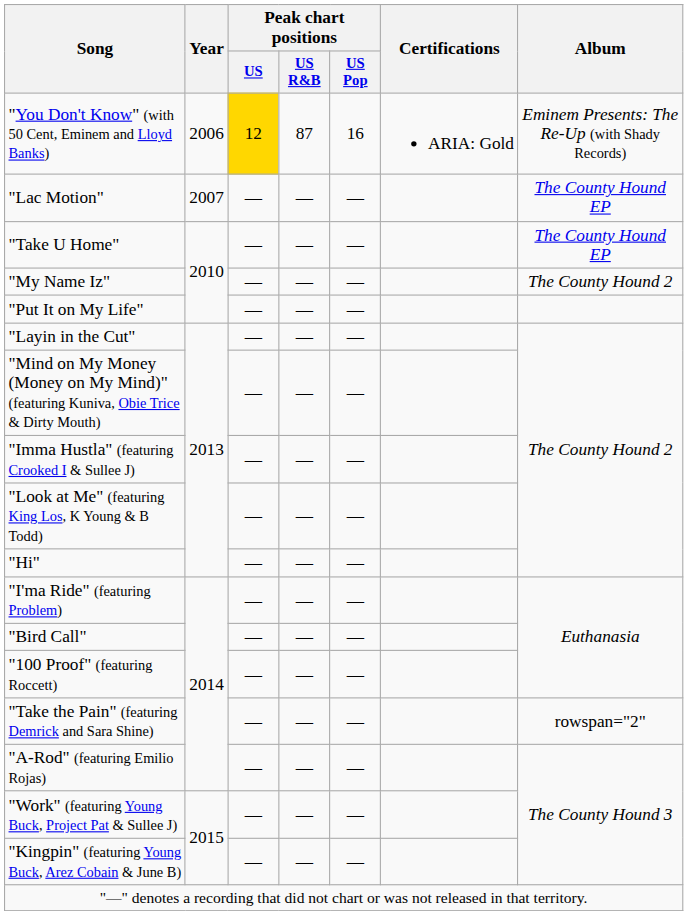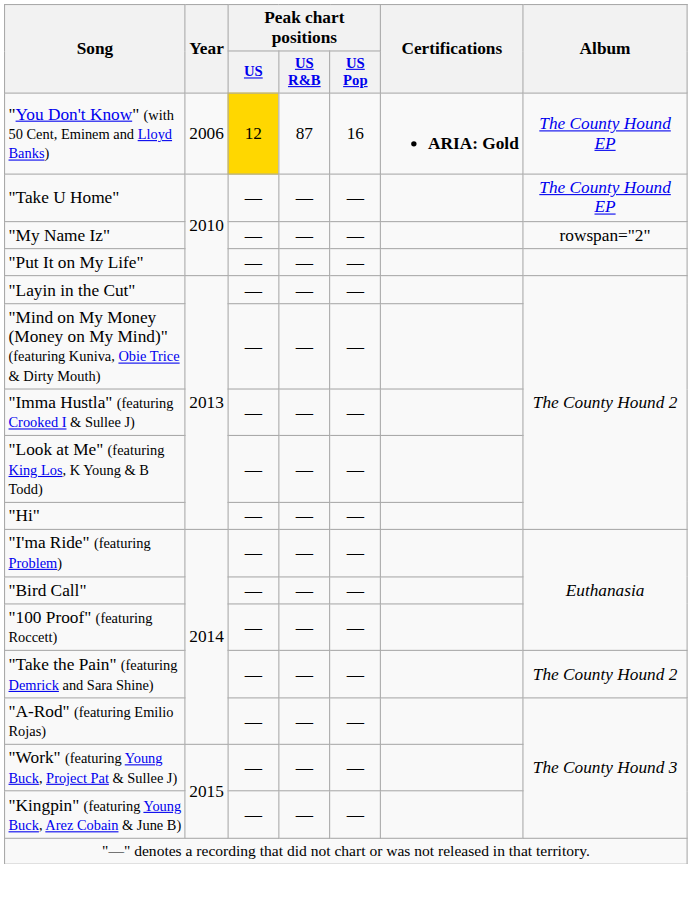(449, 143) normal -> (452, 143) bold
(600, 133) Eminem Presents: The Re-Up (with Shady Records) -> (605, 133) The County Hound EP
- row: (56, 197)
(600, 281) The County Hound 2 -> (605, 234) rowspan="2"
(600, 720) rowspan="2" -> (605, 674) The County Hound 2
